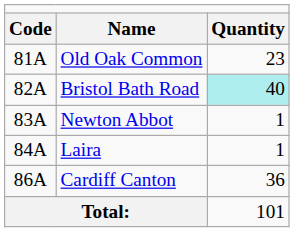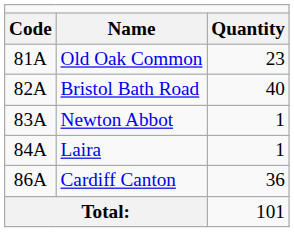(275, 89) paleturquoise background -> (275, 89) no background
